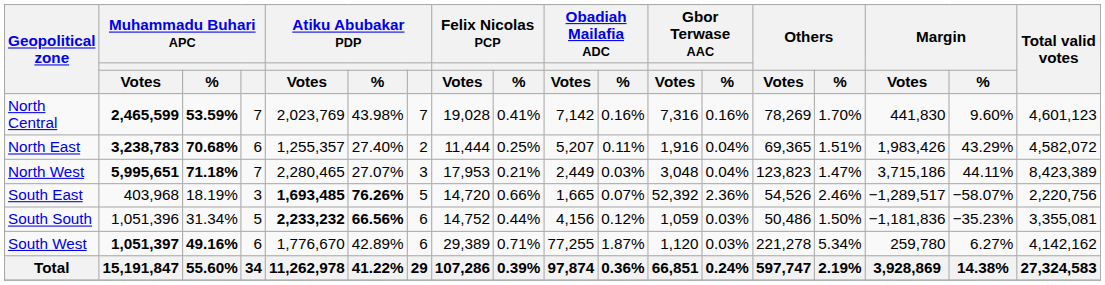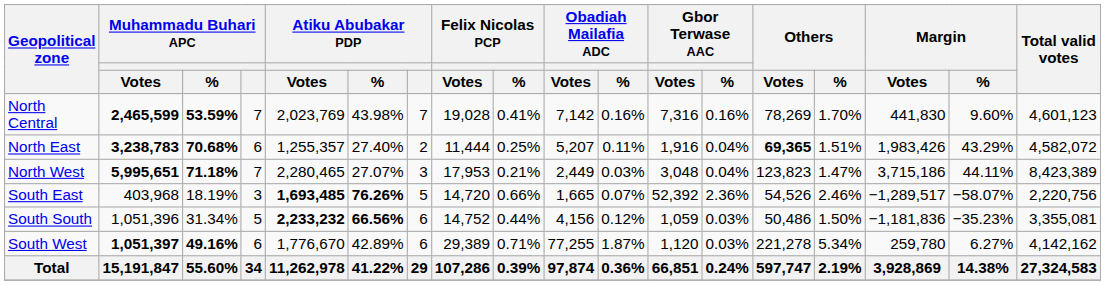(788, 147) normal -> (788, 147) bold
